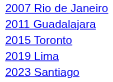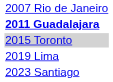(51, 24) normal -> (52, 24) bold
(39, 40) no background -> (39, 40) lightgrey background
